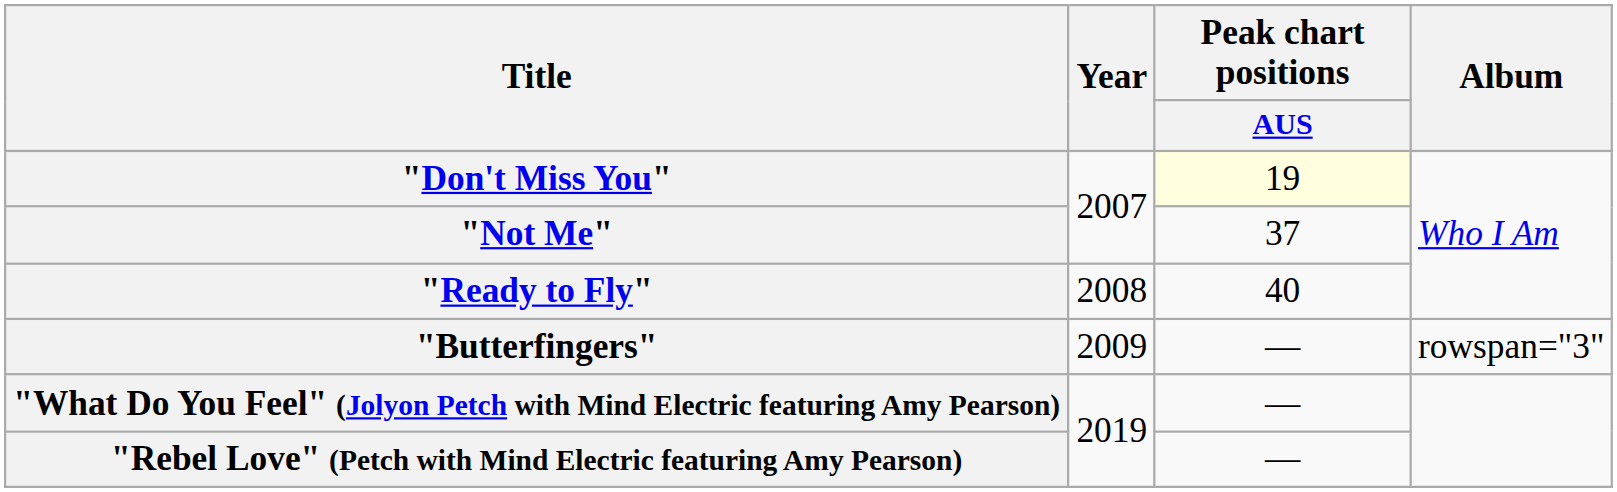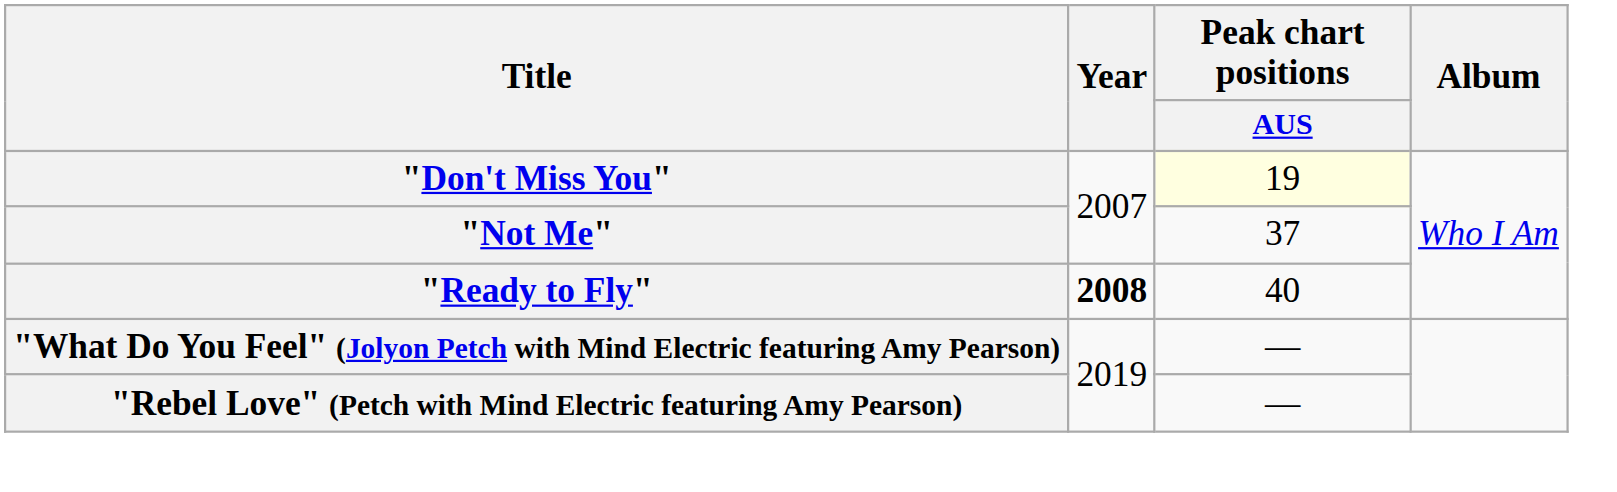(1112, 290) normal -> (1112, 290) bold
- row: (537, 346)
